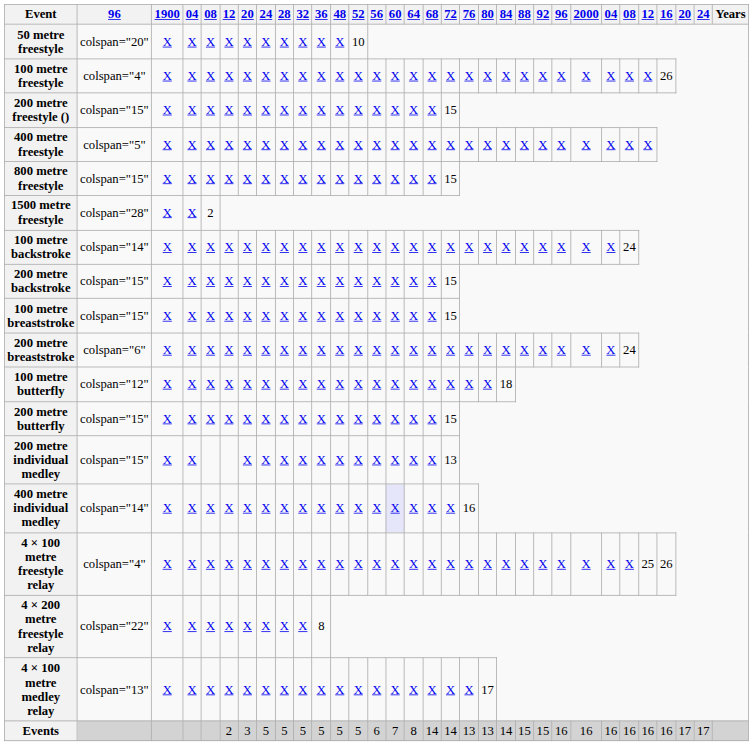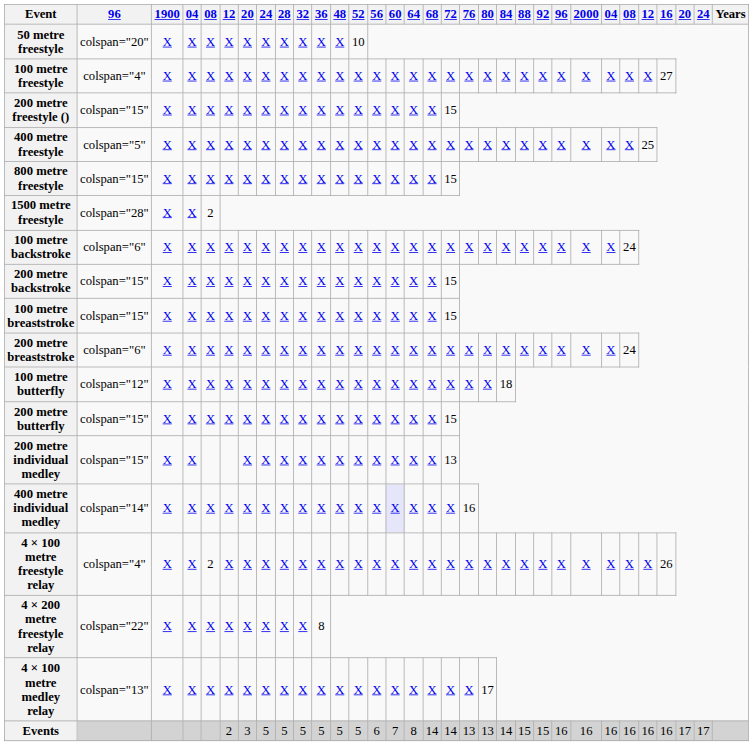(666, 75) 26 -> (666, 75) 27
(648, 144) X -> (648, 144) 25
(114, 247) colspan="14" -> (114, 247) colspan="6"
(210, 564) X -> (210, 564) 2
(648, 564) 25 -> (648, 564) X
